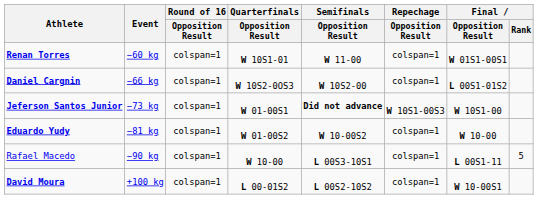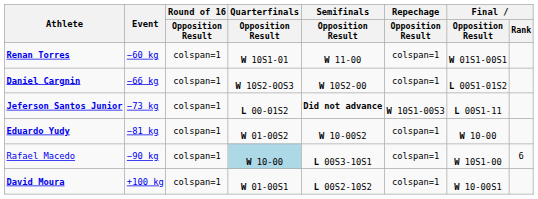(265, 111) W 01-00S1 -> (265, 111) L 00-01S2
(478, 111) W 10S1-00 -> (478, 111) L 00S1-11
(265, 161) no background -> (265, 161) lightblue background
(478, 161) L 00S1-11 -> (478, 161) W 10S1-00
(521, 156) 5 -> (521, 156) 6
(265, 186) L 00-01S2 -> (265, 186) W 01-00S1
